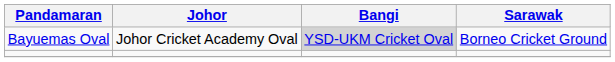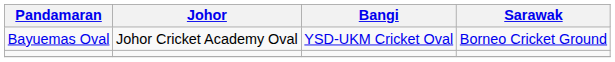(379, 38) lightgrey background -> (379, 38) no background
